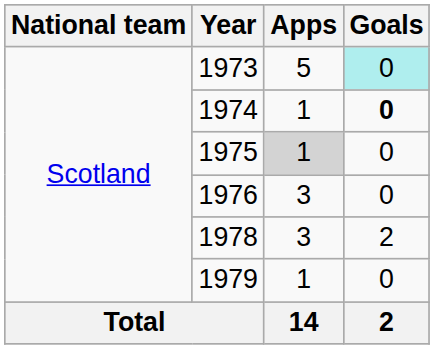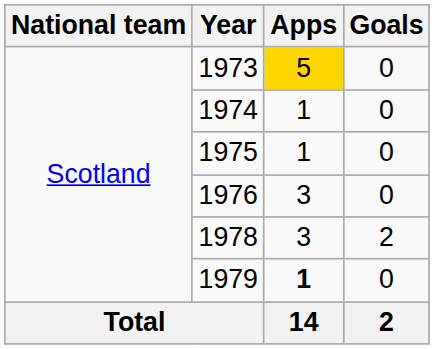(304, 68) no background -> (304, 68) gold background
(387, 68) paleturquoise background -> (387, 68) no background
(387, 110) bold -> (387, 110) normal
(304, 152) lightgrey background -> (304, 152) no background
(304, 279) normal -> (304, 279) bold
